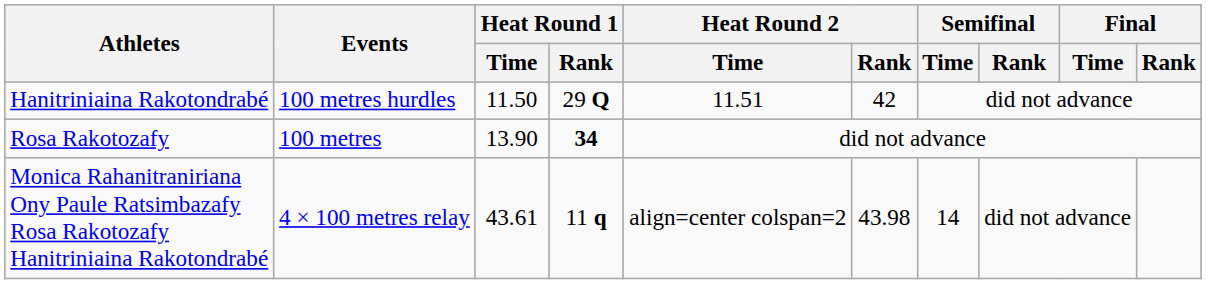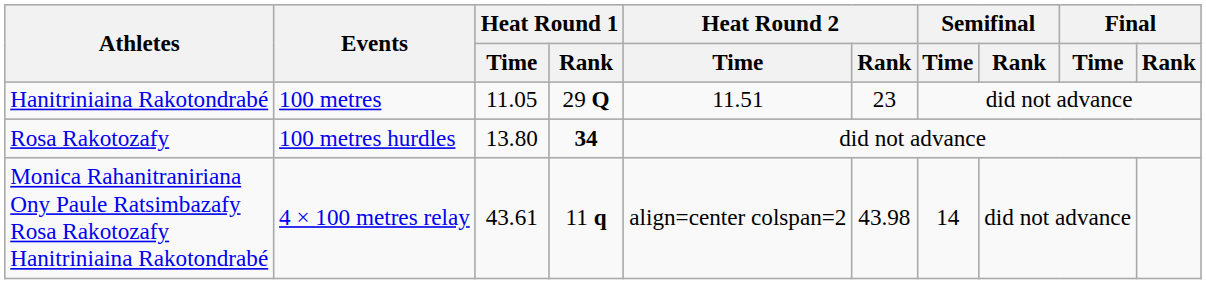(367, 100) 100 metres hurdles -> (330, 100) 100 metres
(512, 100) 11.50 -> (512, 100) 11.05
(884, 100) 42 -> (884, 100) 23
(330, 138) 100 metres -> (367, 138) 100 metres hurdles
(512, 138) 13.90 -> (512, 138) 13.80
